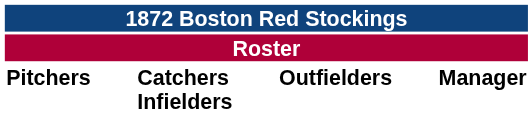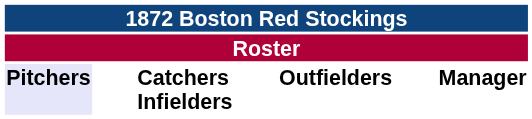(48, 77) no background -> (48, 77) lavender background
